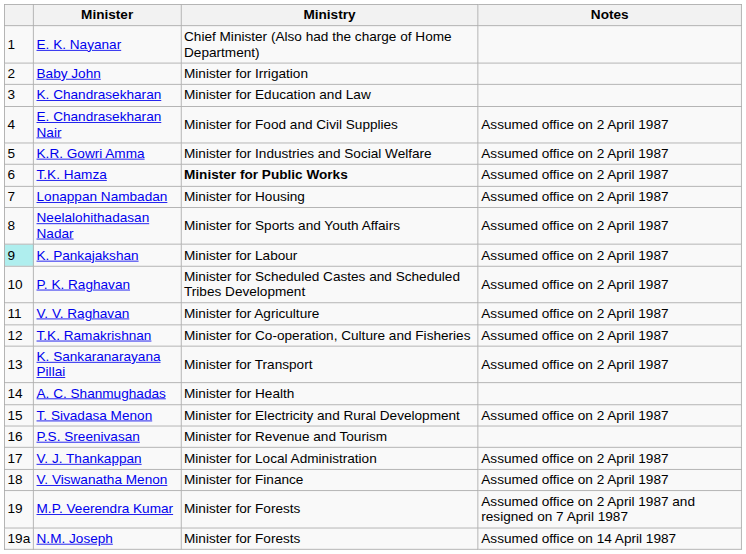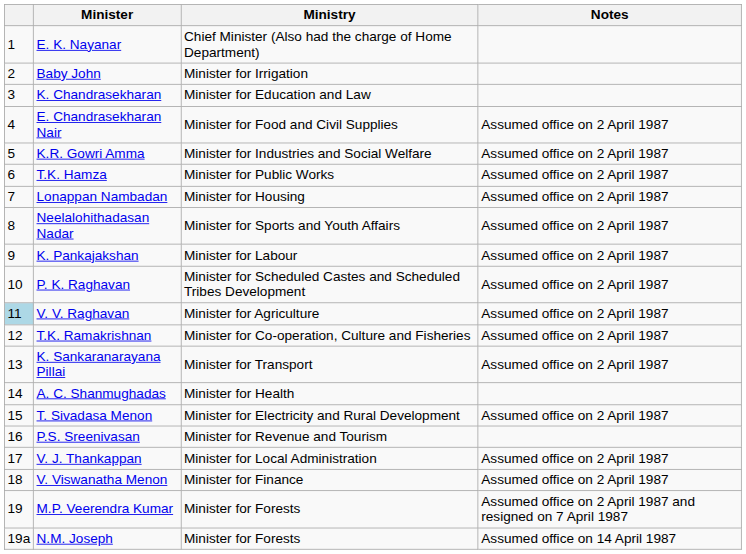(266, 175) bold -> (259, 175) normal
(11, 255) paleturquoise background -> (11, 255) no background
(15, 313) no background -> (15, 313) lightblue background
